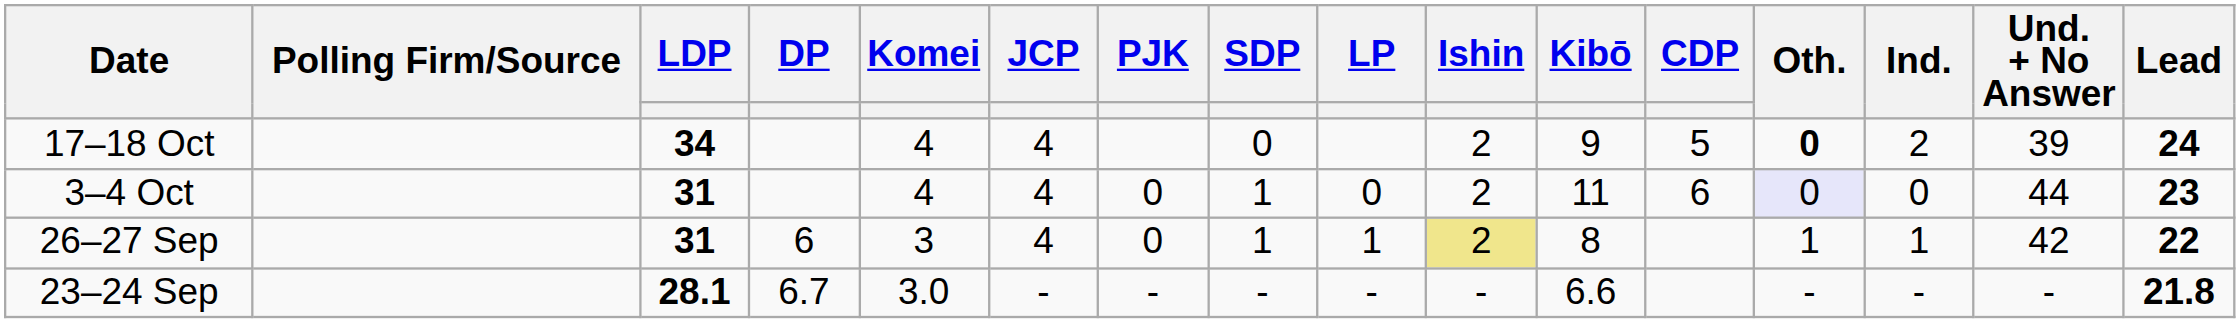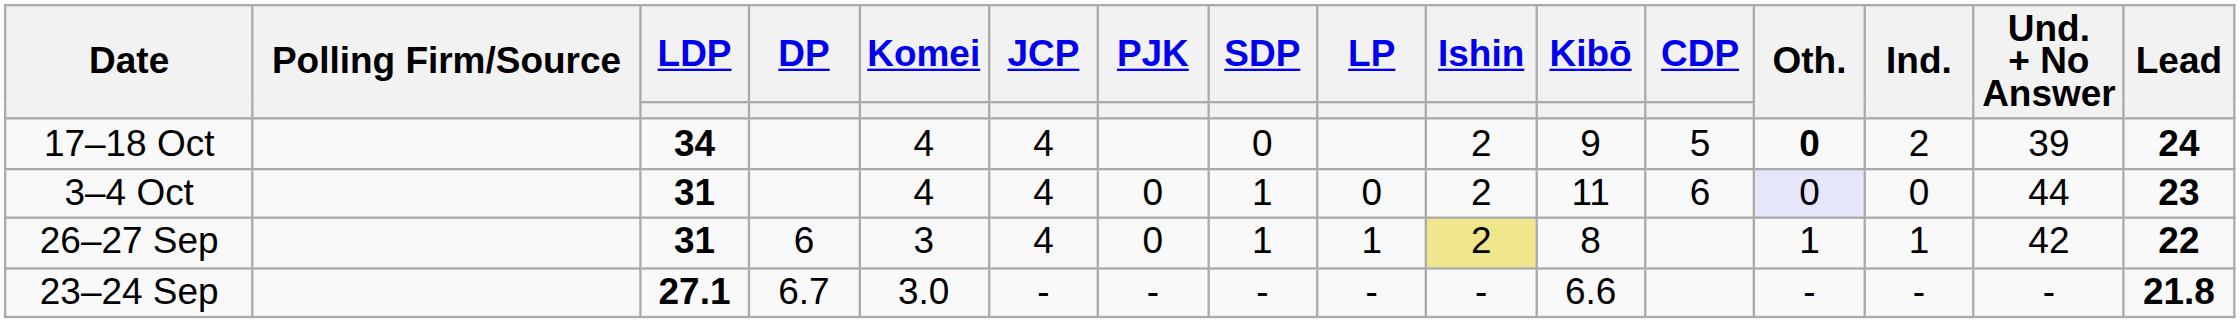(695, 291) 28.1 -> (695, 291) 27.1
